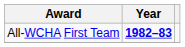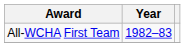(148, 33) bold -> (148, 33) normal
